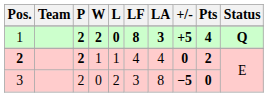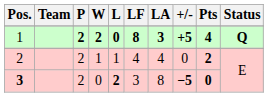(20, 59) bold -> (20, 59) normal
(81, 59) bold -> (81, 59) normal
(185, 59) bold -> (185, 59) normal
(20, 80) normal -> (20, 80) bold
(116, 80) normal -> (116, 80) bold
